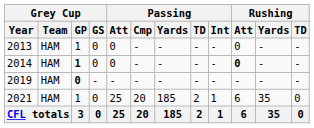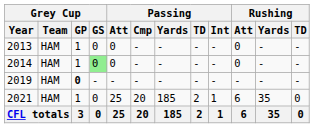(78, 64) bold -> (78, 64) normal
(95, 64) no background -> (95, 64) lightgreen background
(237, 64) bold -> (237, 64) normal
